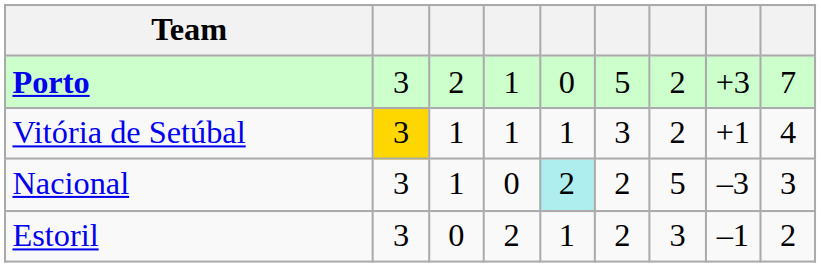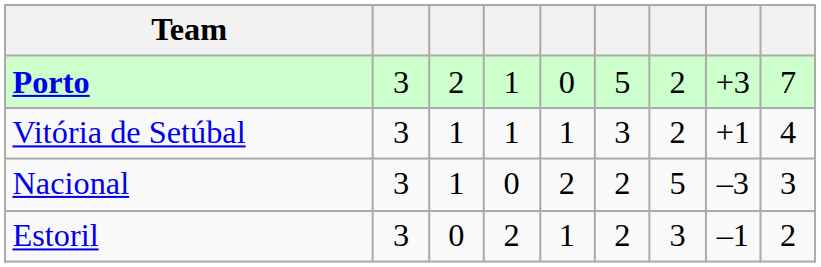(401, 132) gold background -> (401, 132) no background
(567, 183) paleturquoise background -> (567, 183) no background
